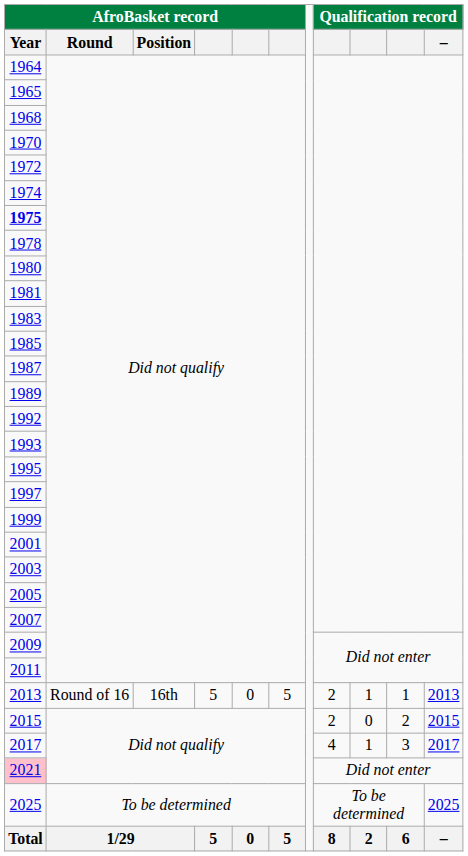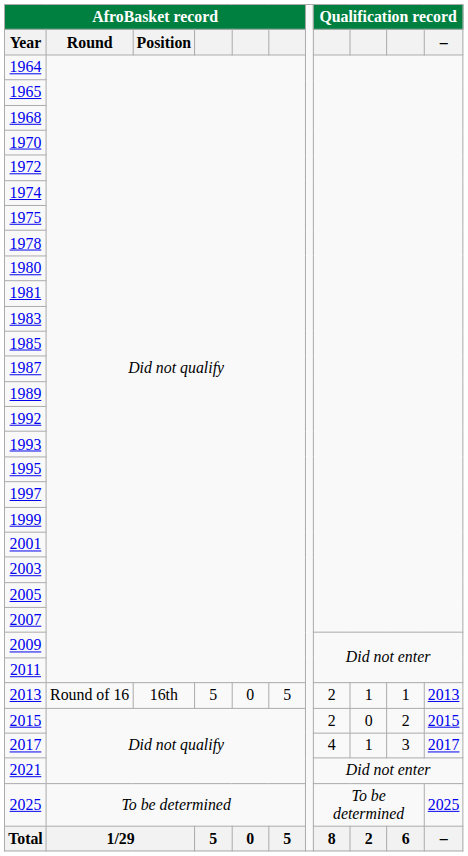(25, 218) bold -> (25, 218) normal
(25, 770) pink background -> (25, 770) no background
